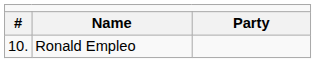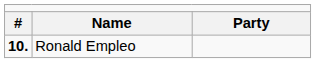(18, 47) normal -> (18, 47) bold
